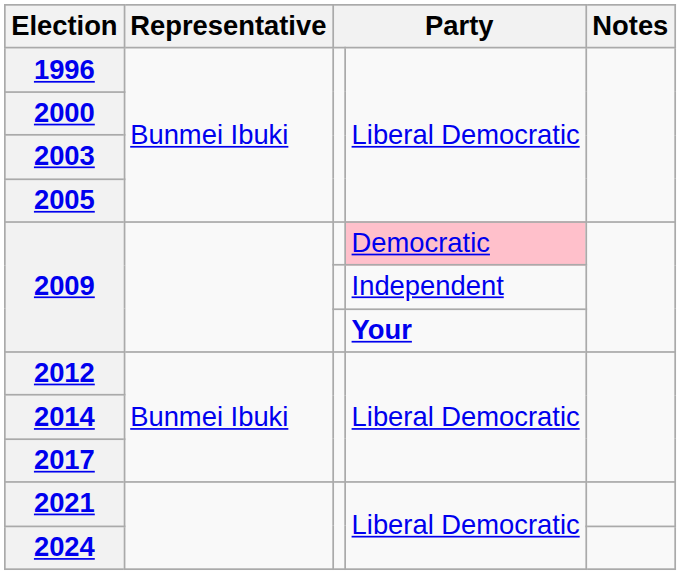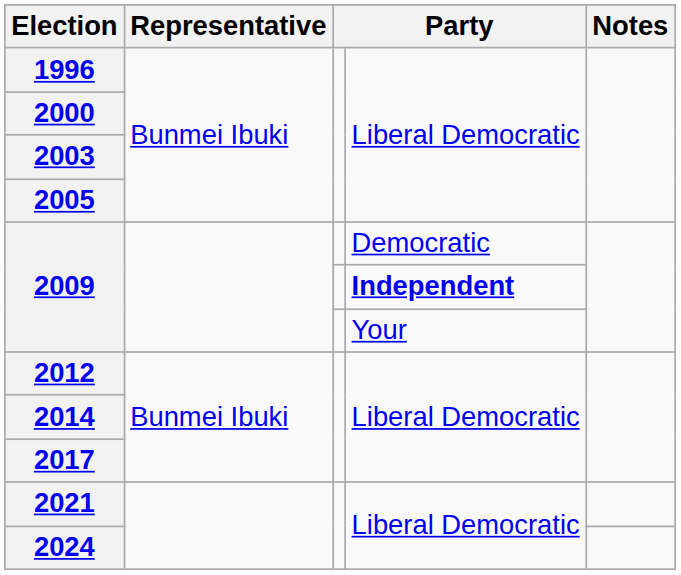(421, 243) pink background -> (421, 243) no background
(428, 286) normal -> (433, 286) bold
(382, 329) bold -> (379, 329) normal
